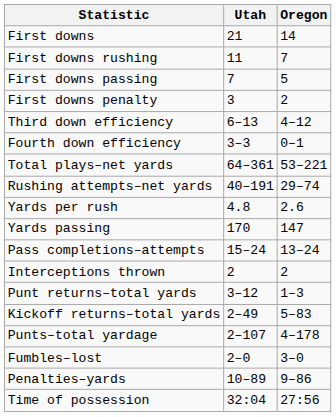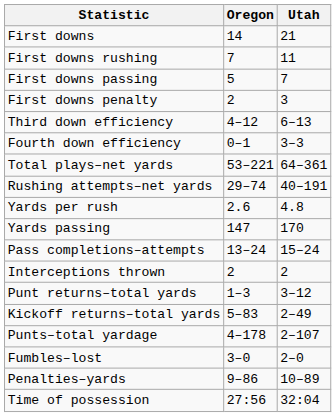columns swapped: (304, 15) <-> (250, 15)
